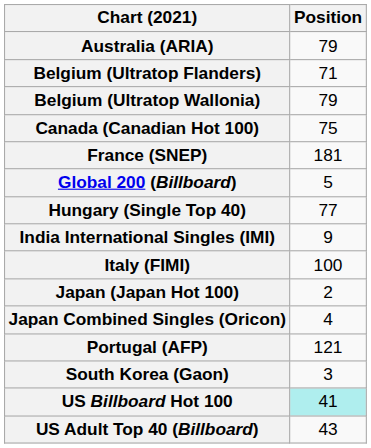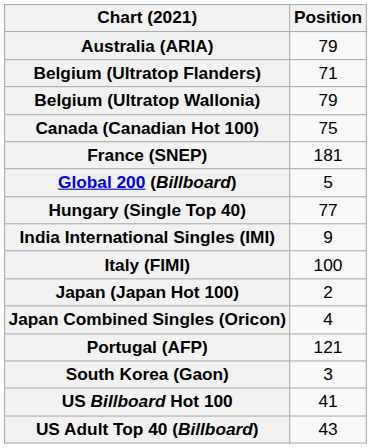(328, 401) paleturquoise background -> (328, 401) no background
